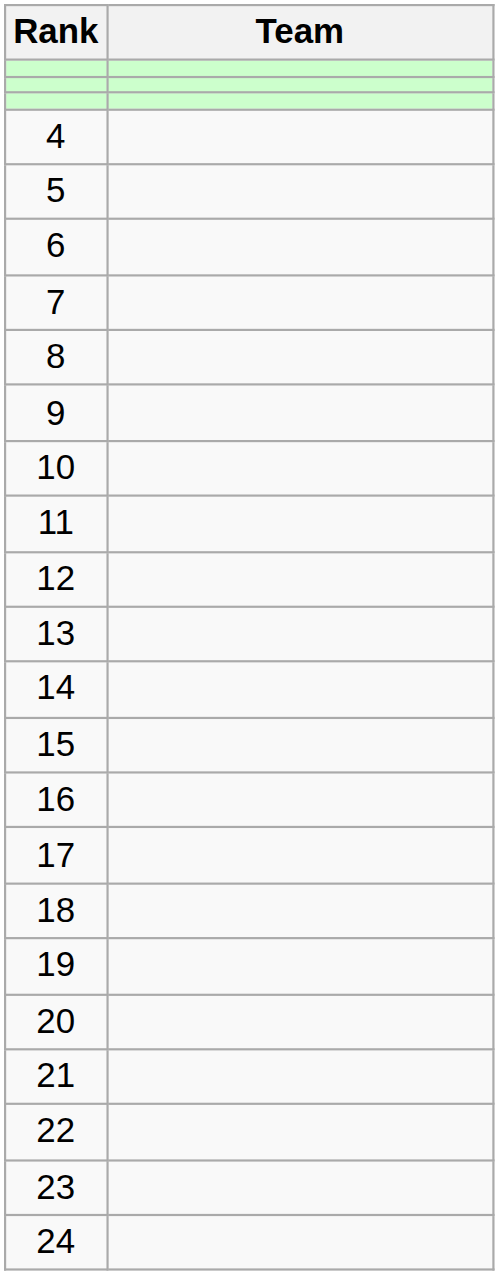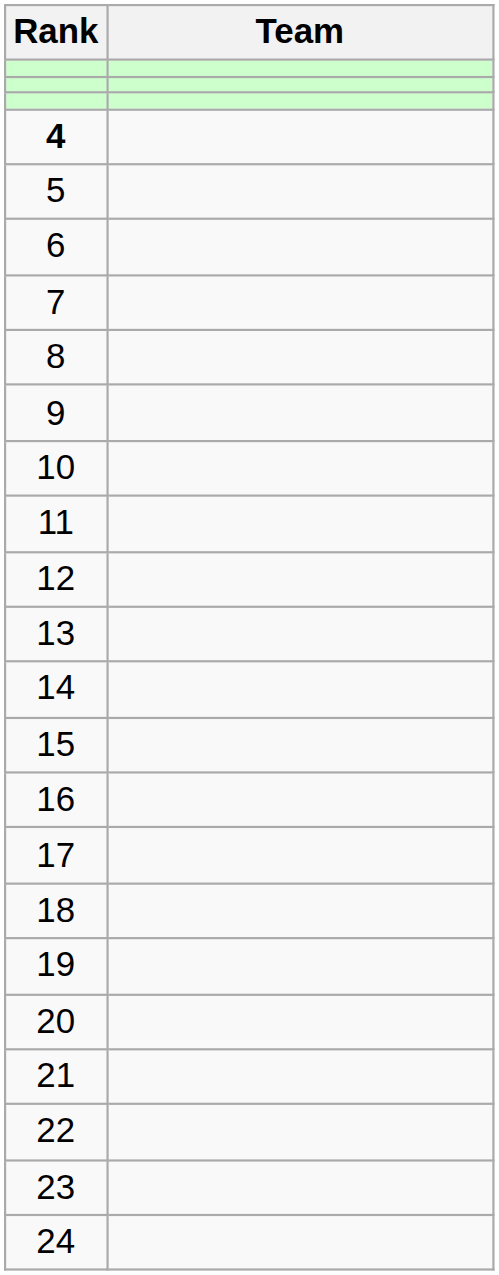(56, 135) normal -> (56, 135) bold
